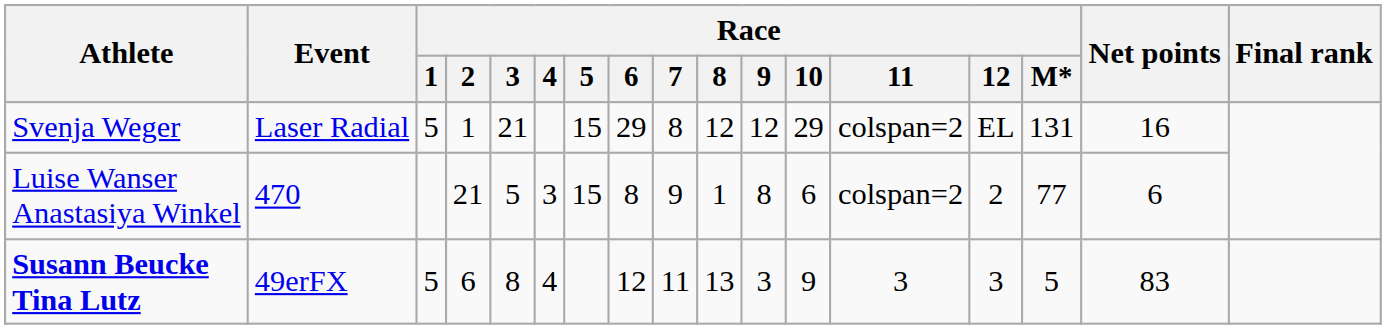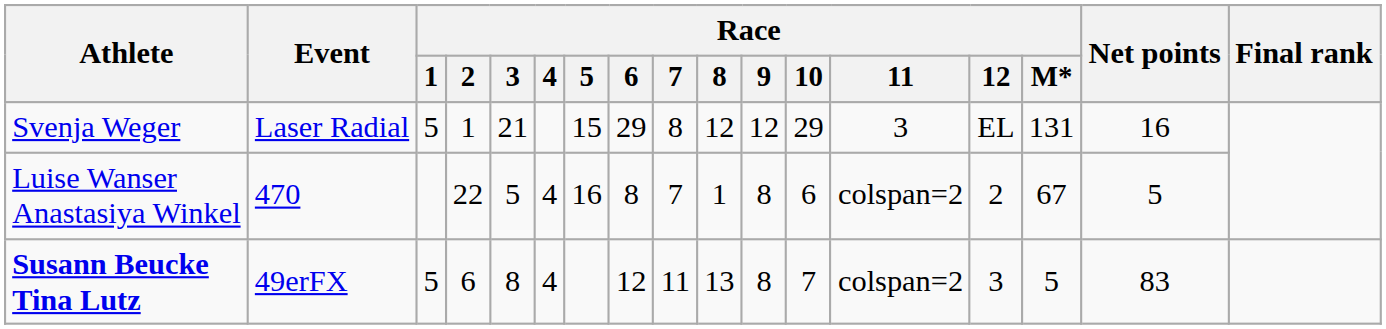(901, 127) colspan=2 -> (901, 127) 3
(468, 195) 21 -> (468, 195) 22
(550, 195) 3 -> (550, 195) 4
(587, 195) 15 -> (587, 195) 16
(675, 195) 9 -> (675, 195) 7
(1051, 195) 77 -> (1051, 195) 67
(1155, 195) 6 -> (1155, 195) 5
(764, 281) 3 -> (764, 281) 8
(809, 281) 9 -> (809, 281) 7
(901, 281) 3 -> (901, 281) colspan=2
